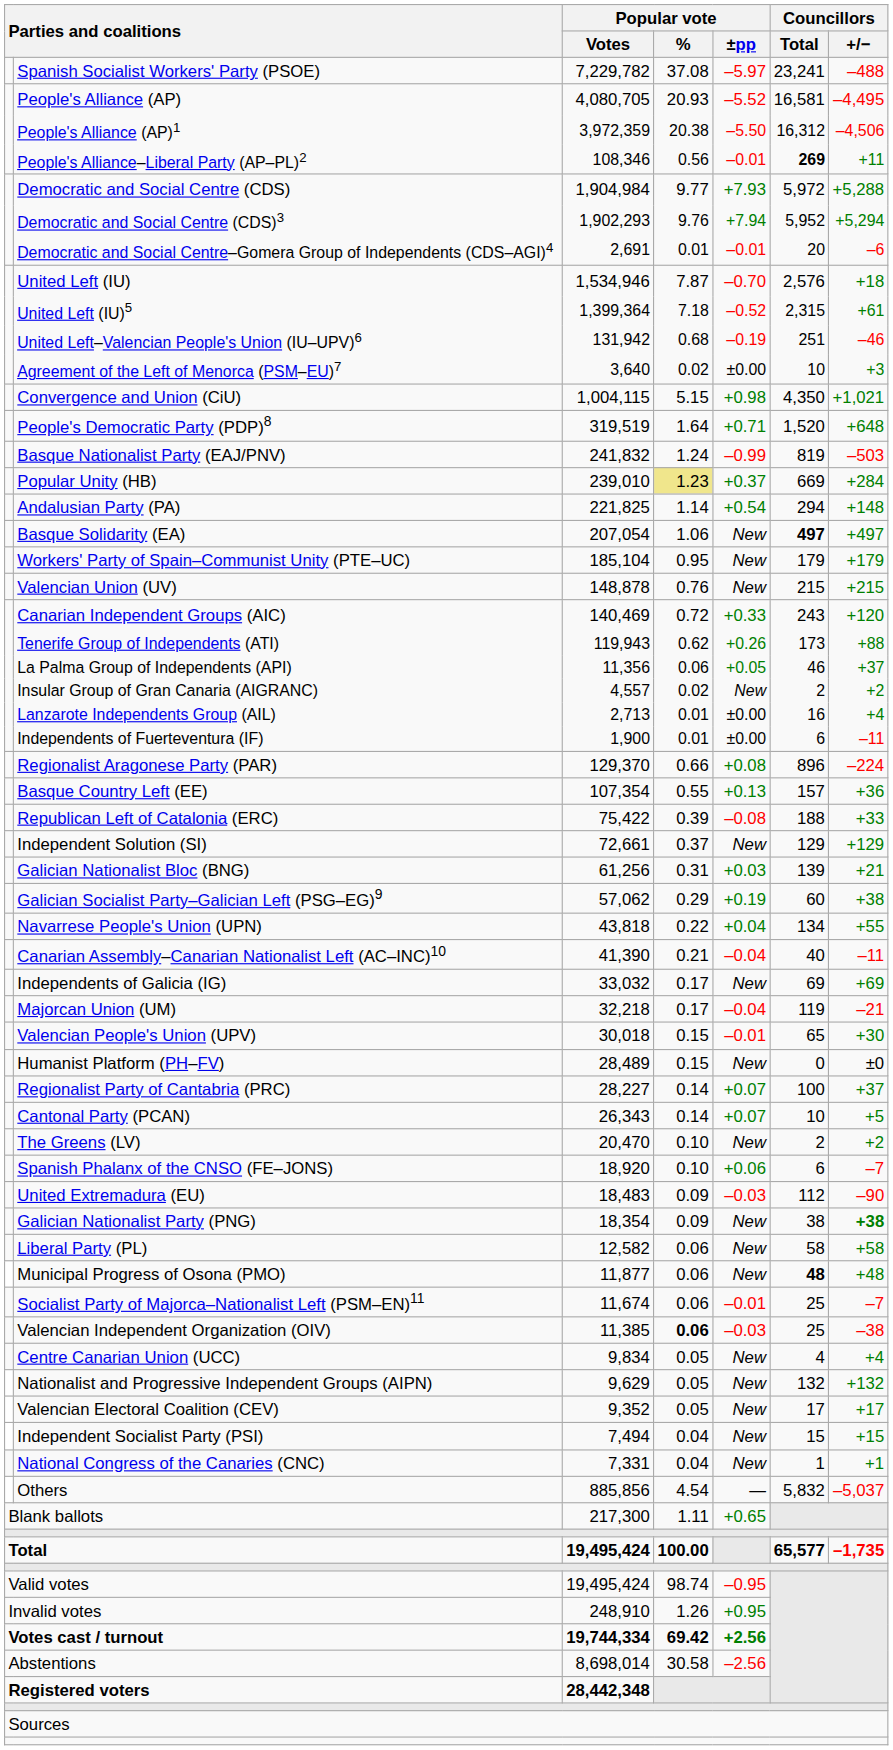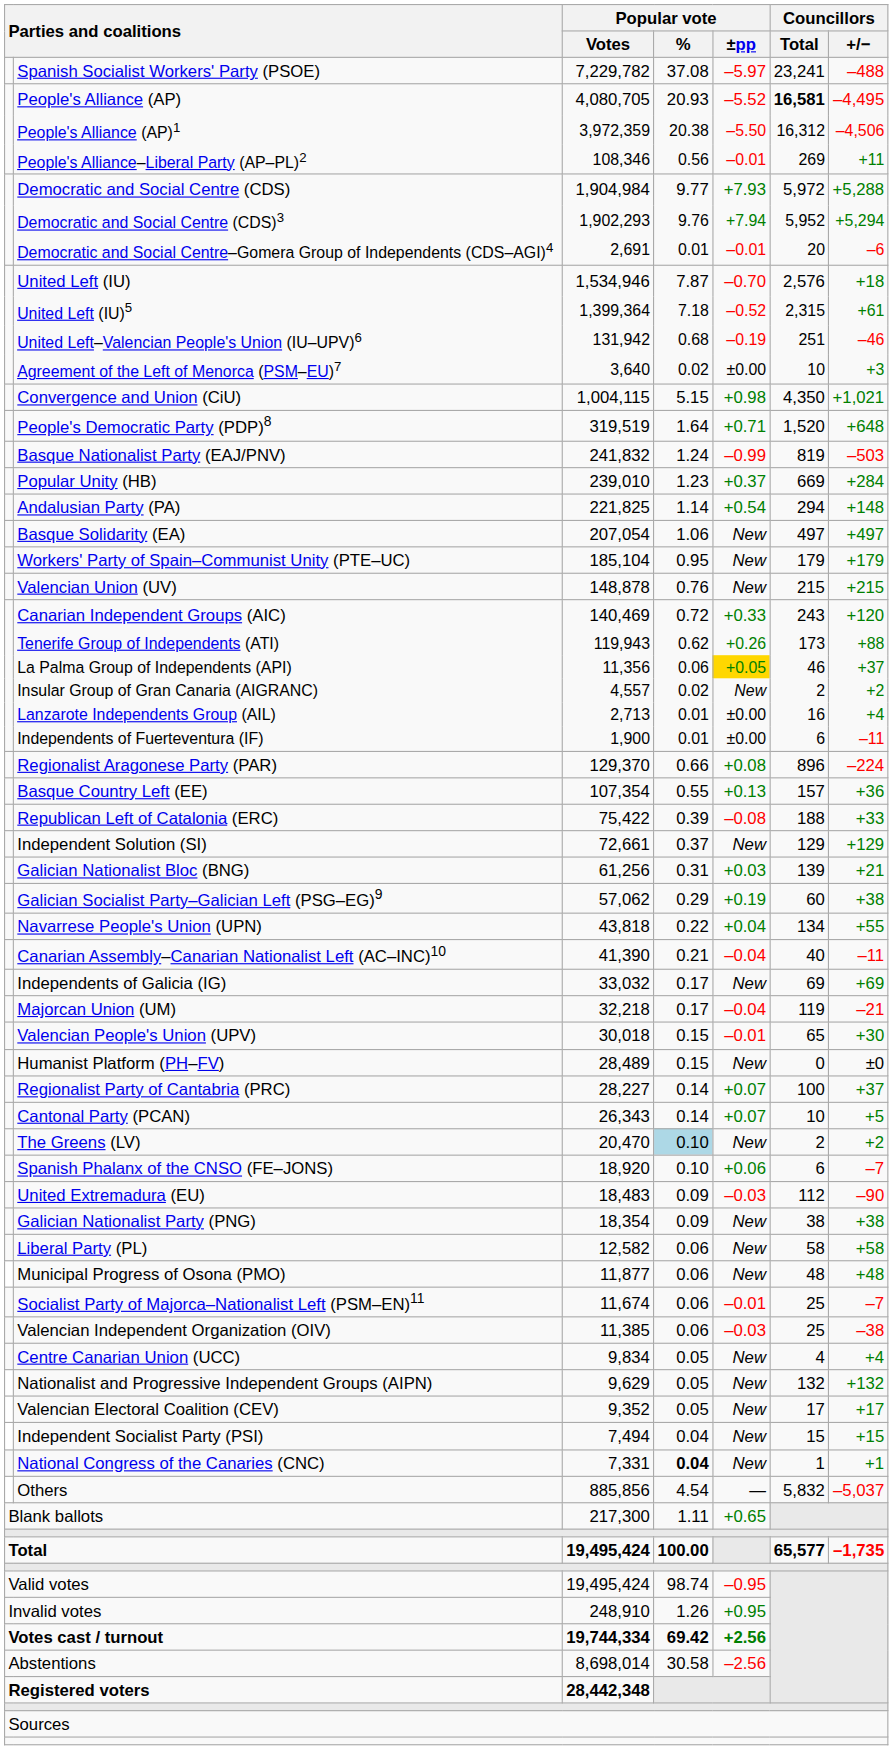(799, 100) normal -> (799, 100) bold
(812, 159) bold -> (812, 159) normal
(692, 481) khaki background -> (692, 481) no background
(811, 534) bold -> (811, 534) normal
(746, 667) no background -> (746, 667) gold background
(692, 1142) no background -> (692, 1142) lightblue background
(870, 1221) bold -> (870, 1221) normal
(816, 1274) bold -> (816, 1274) normal
(692, 1330) bold -> (692, 1330) normal
(692, 1463) normal -> (692, 1463) bold
